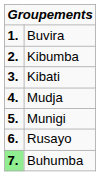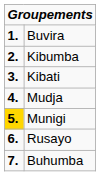(13, 118) no background -> (13, 118) gold background
(13, 160) lightgreen background -> (13, 160) no background
